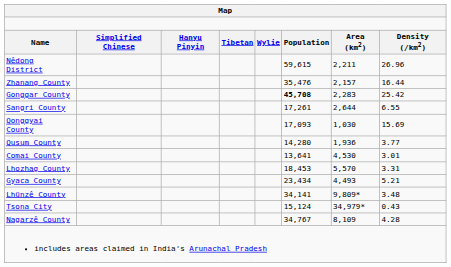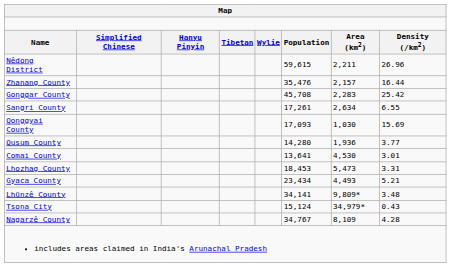(297, 95) bold -> (297, 95) normal
(344, 108) 2,644 -> (344, 108) 2,634
(344, 168) 5,570 -> (344, 168) 5,473
